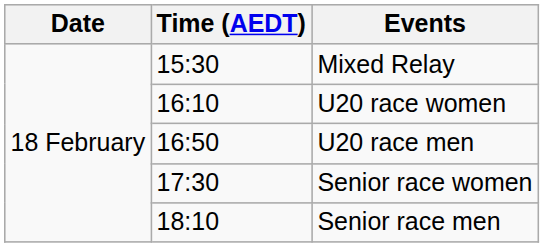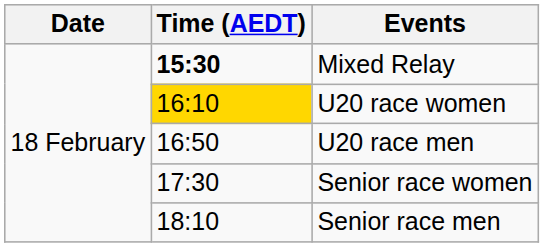(188, 63) normal -> (189, 63) bold
(188, 103) no background -> (188, 103) gold background
